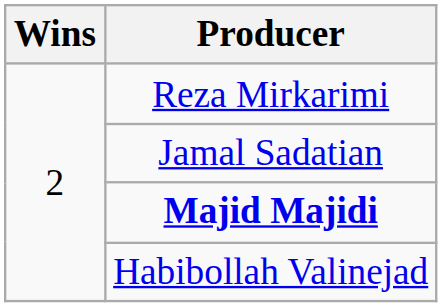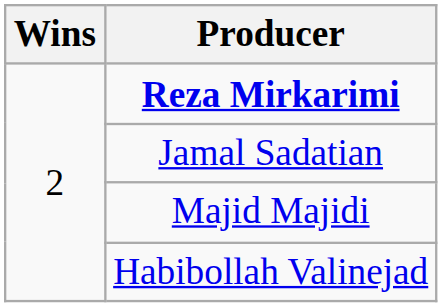(271, 93) normal -> (271, 93) bold
(271, 211) bold -> (271, 211) normal
